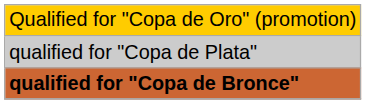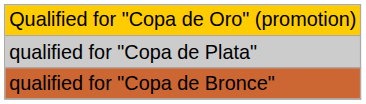(154, 83) bold -> (142, 83) normal
